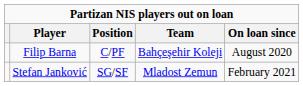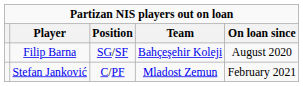(112, 52) C/PF -> (112, 52) SG/SF
(112, 72) SG/SF -> (112, 72) C/PF
